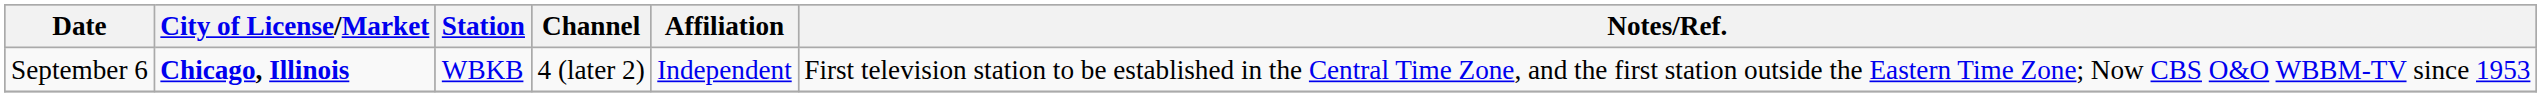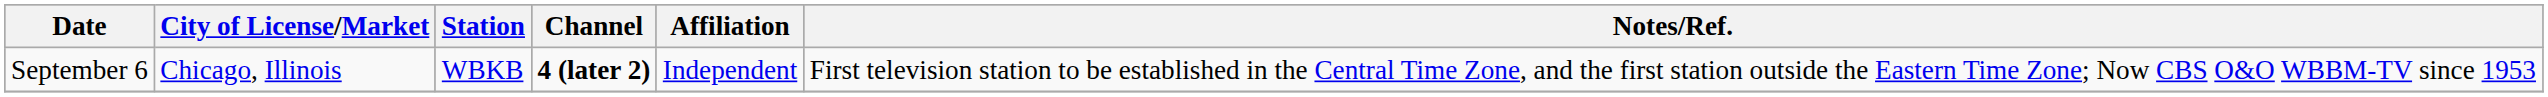(255, 69) bold -> (251, 69) normal
(591, 69) normal -> (594, 69) bold
